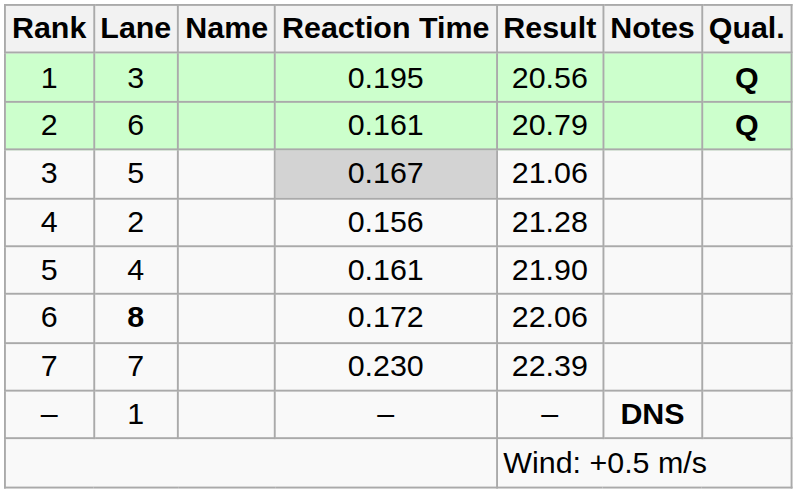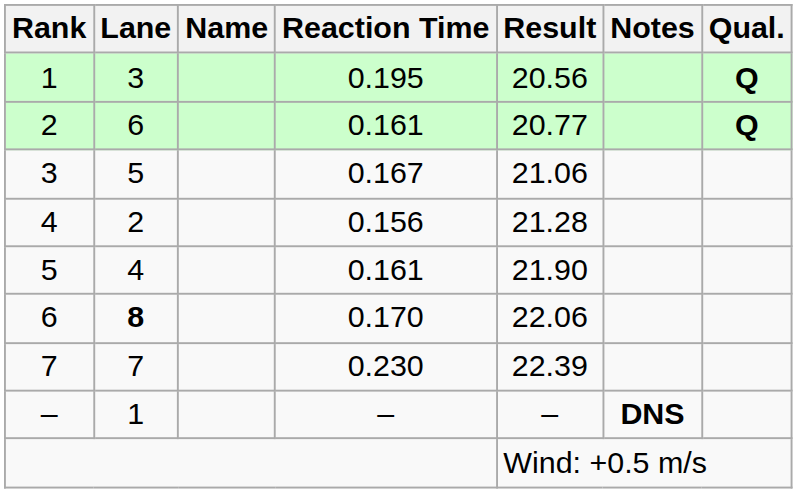(550, 125) 20.79 -> (550, 125) 20.77
(386, 173) lightgrey background -> (386, 173) no background
(386, 317) 0.172 -> (386, 317) 0.170
